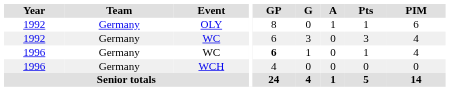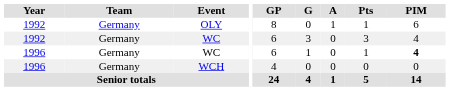(274, 52) bold -> (274, 52) normal
(416, 52) normal -> (416, 52) bold
